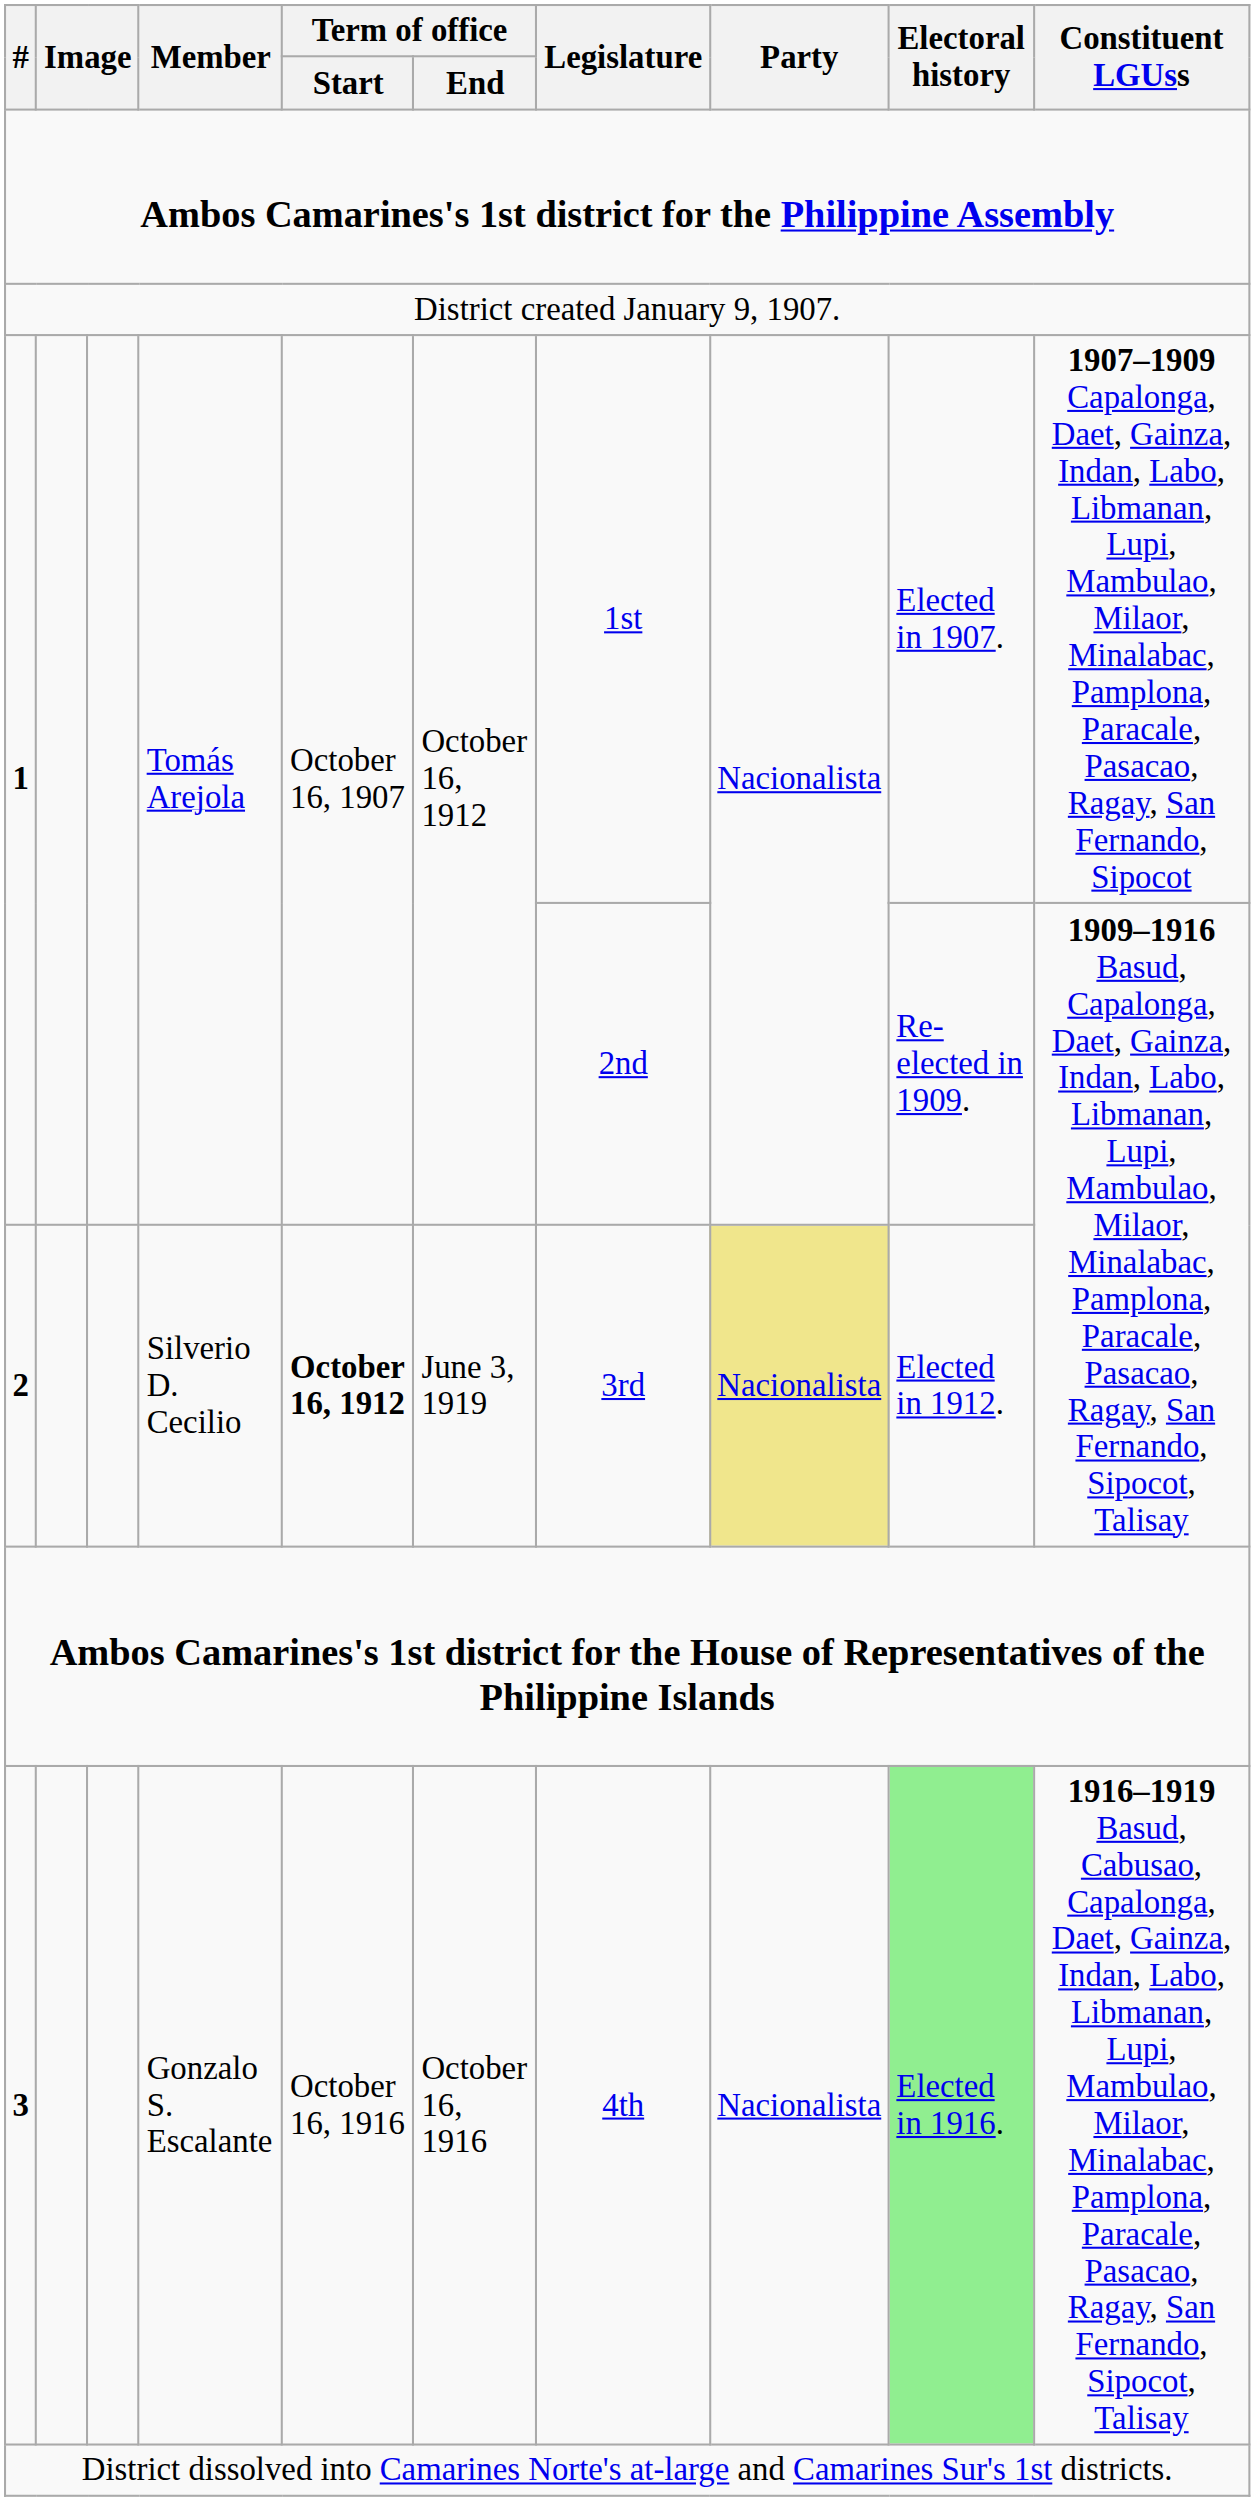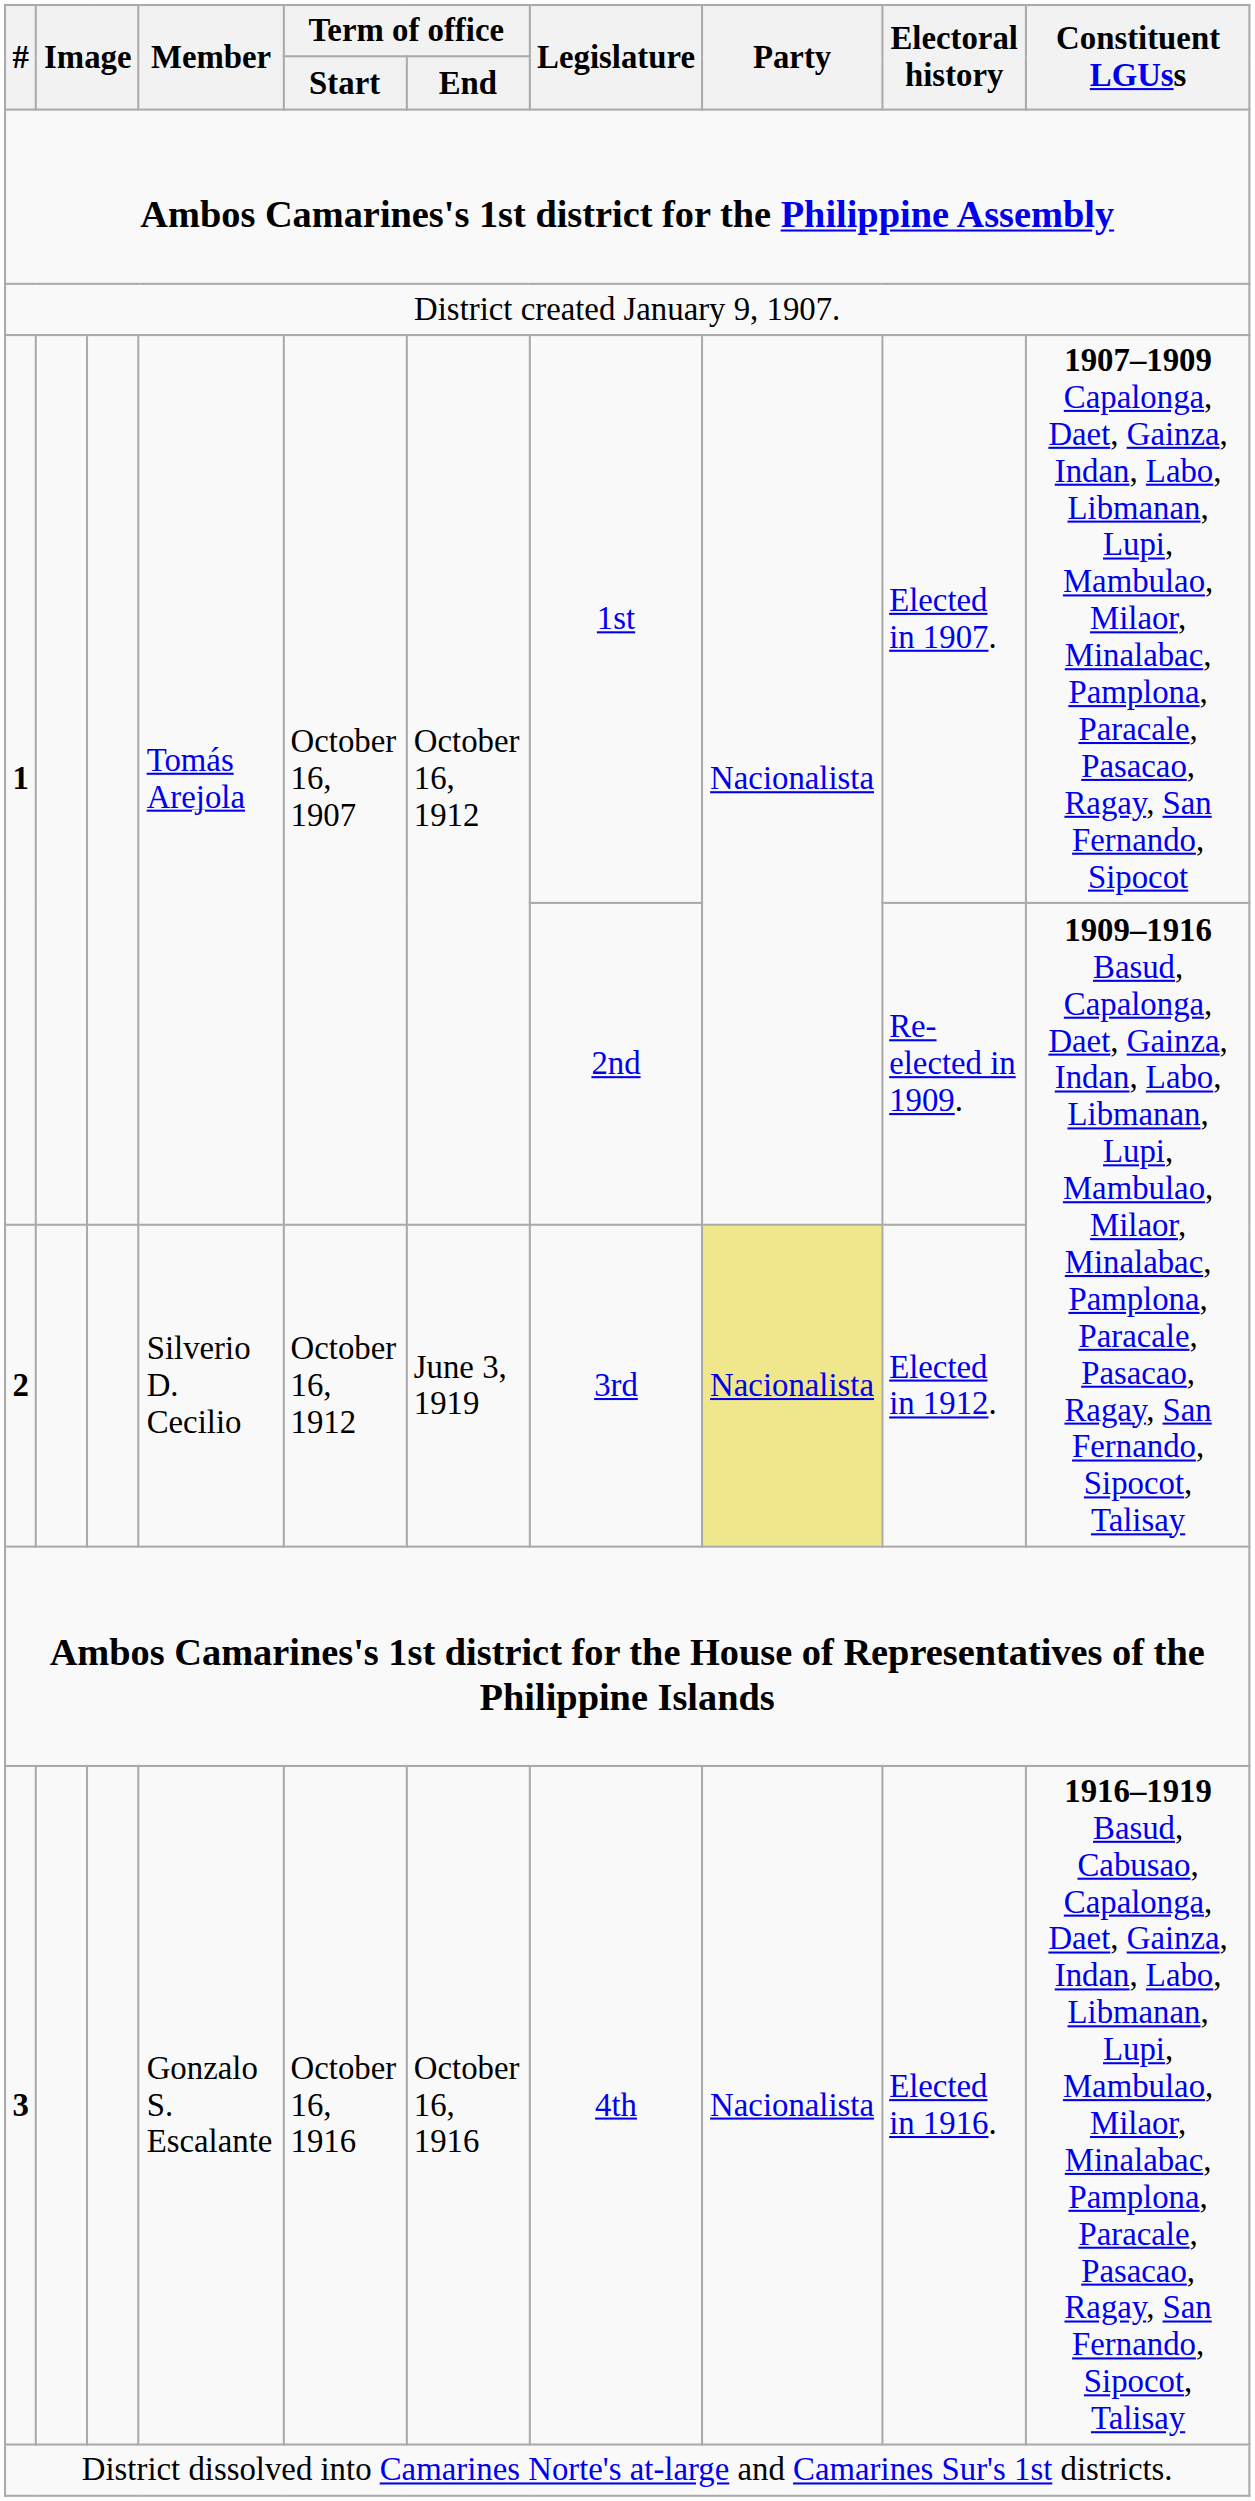(347, 1384) bold -> (343, 1384) normal
(950, 2104) lightgreen background -> (943, 2104) no background
